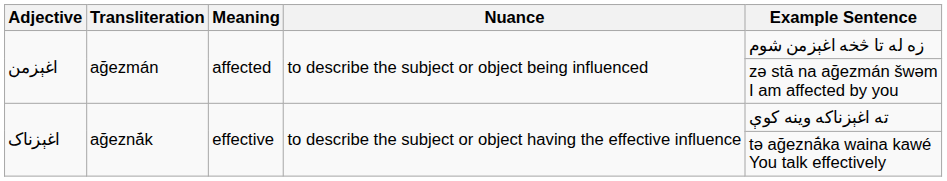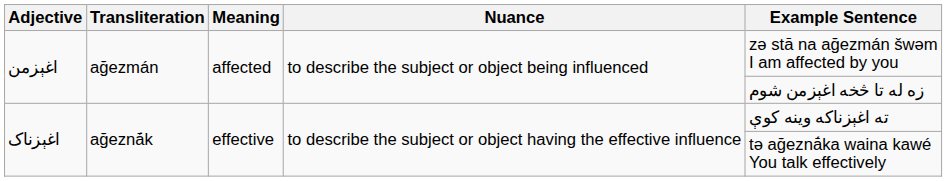(837, 45) زه له تا څخه اغېزمن شوم -> (843, 53) zə stā na ağezmán šwəm I am affected by you
(843, 80) zə stā na ağezmán šwəm I am affected by you -> (837, 90) زه له تا څخه اغېزمن شوم
